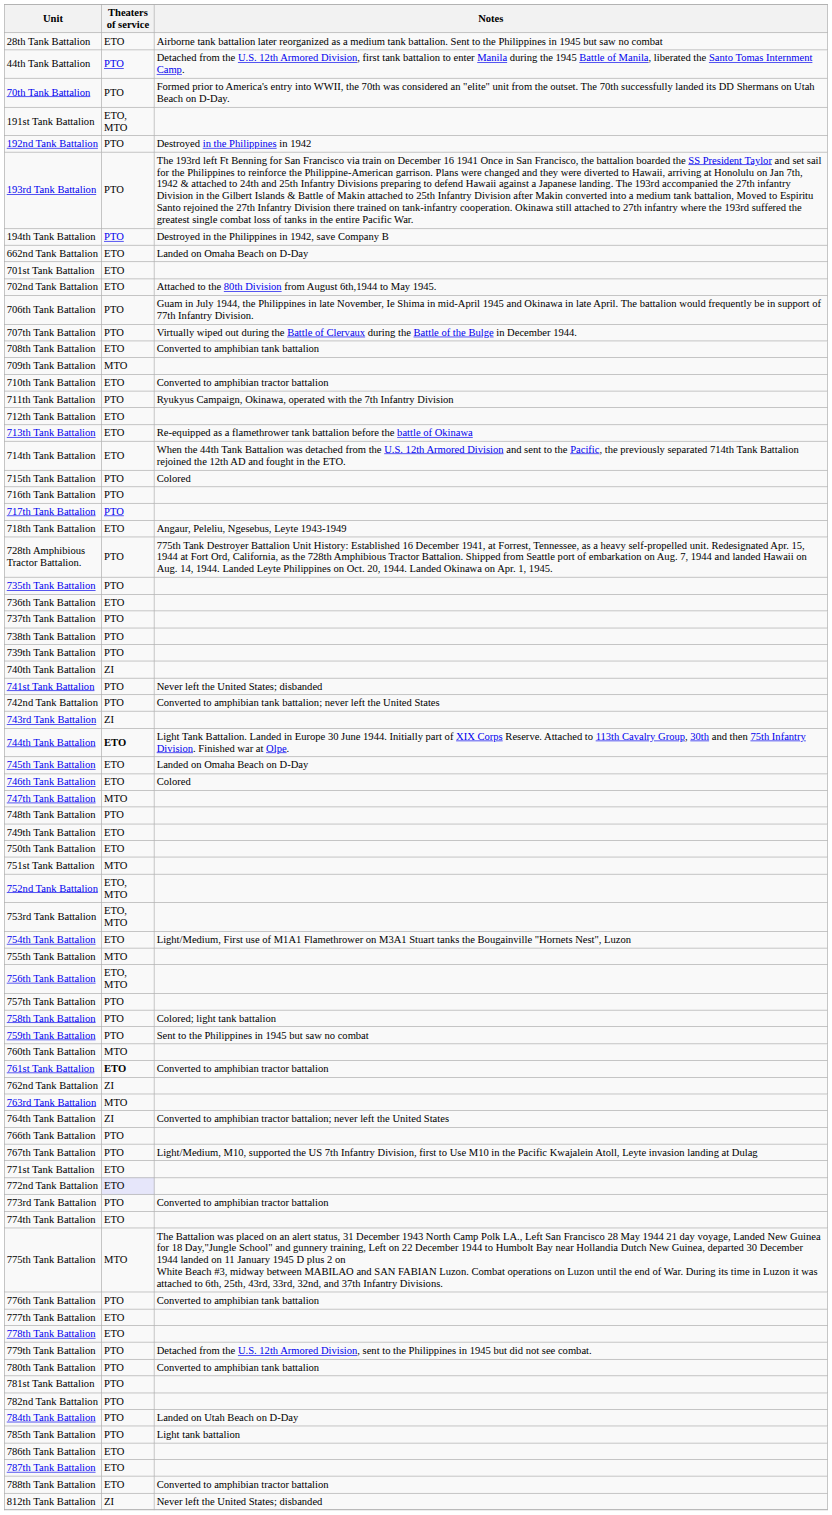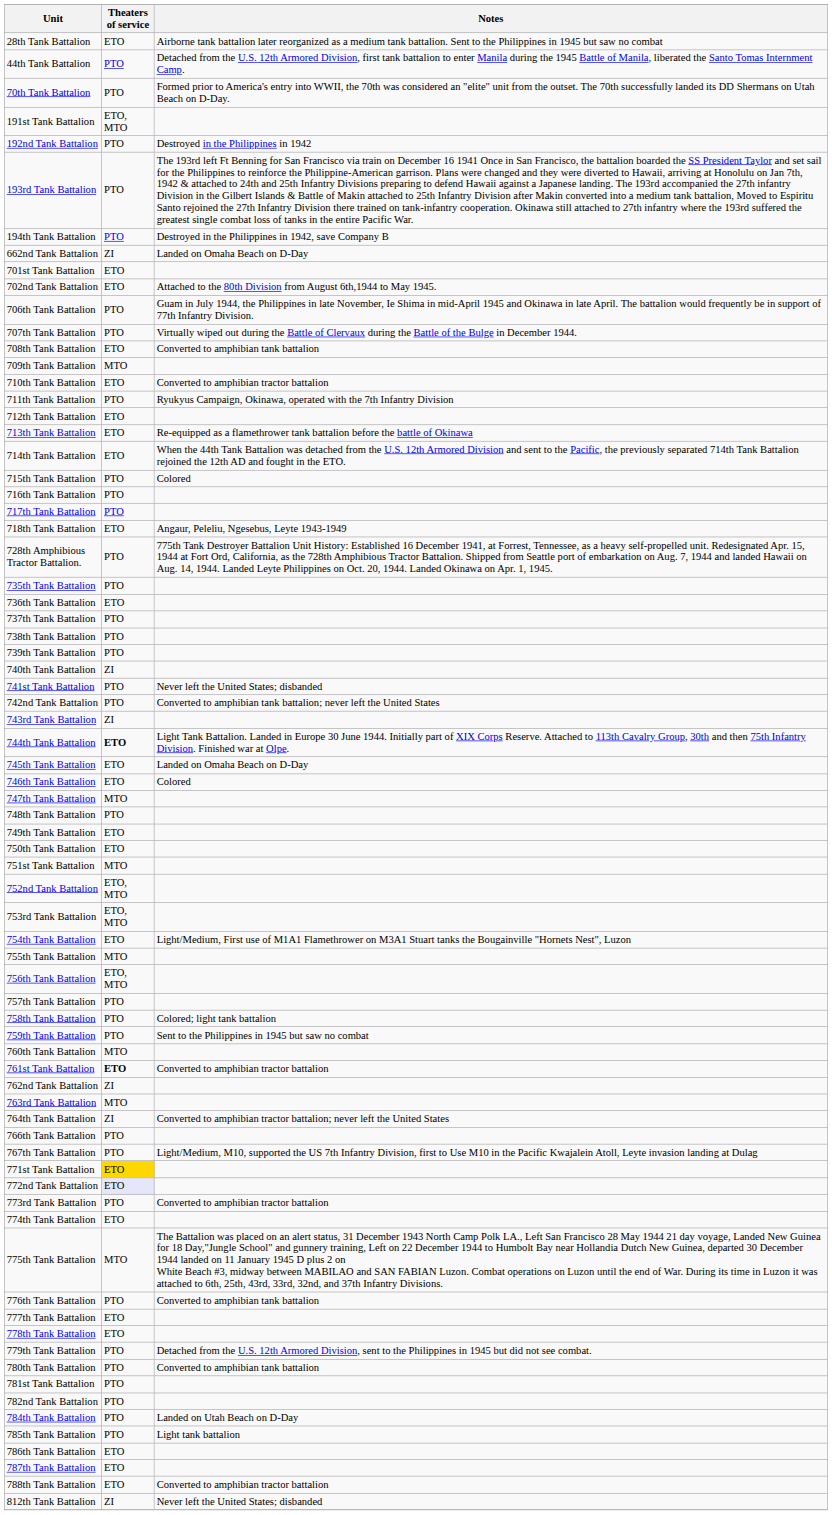(114, 253) ETO -> (109, 253) ZI
(114, 1169) no background -> (114, 1169) gold background
